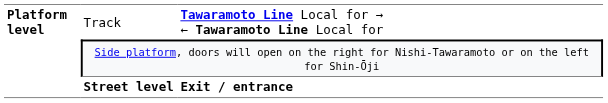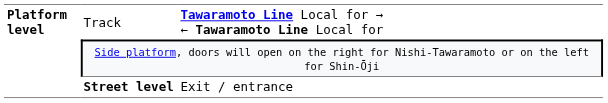(237, 87) bold -> (237, 87) normal
